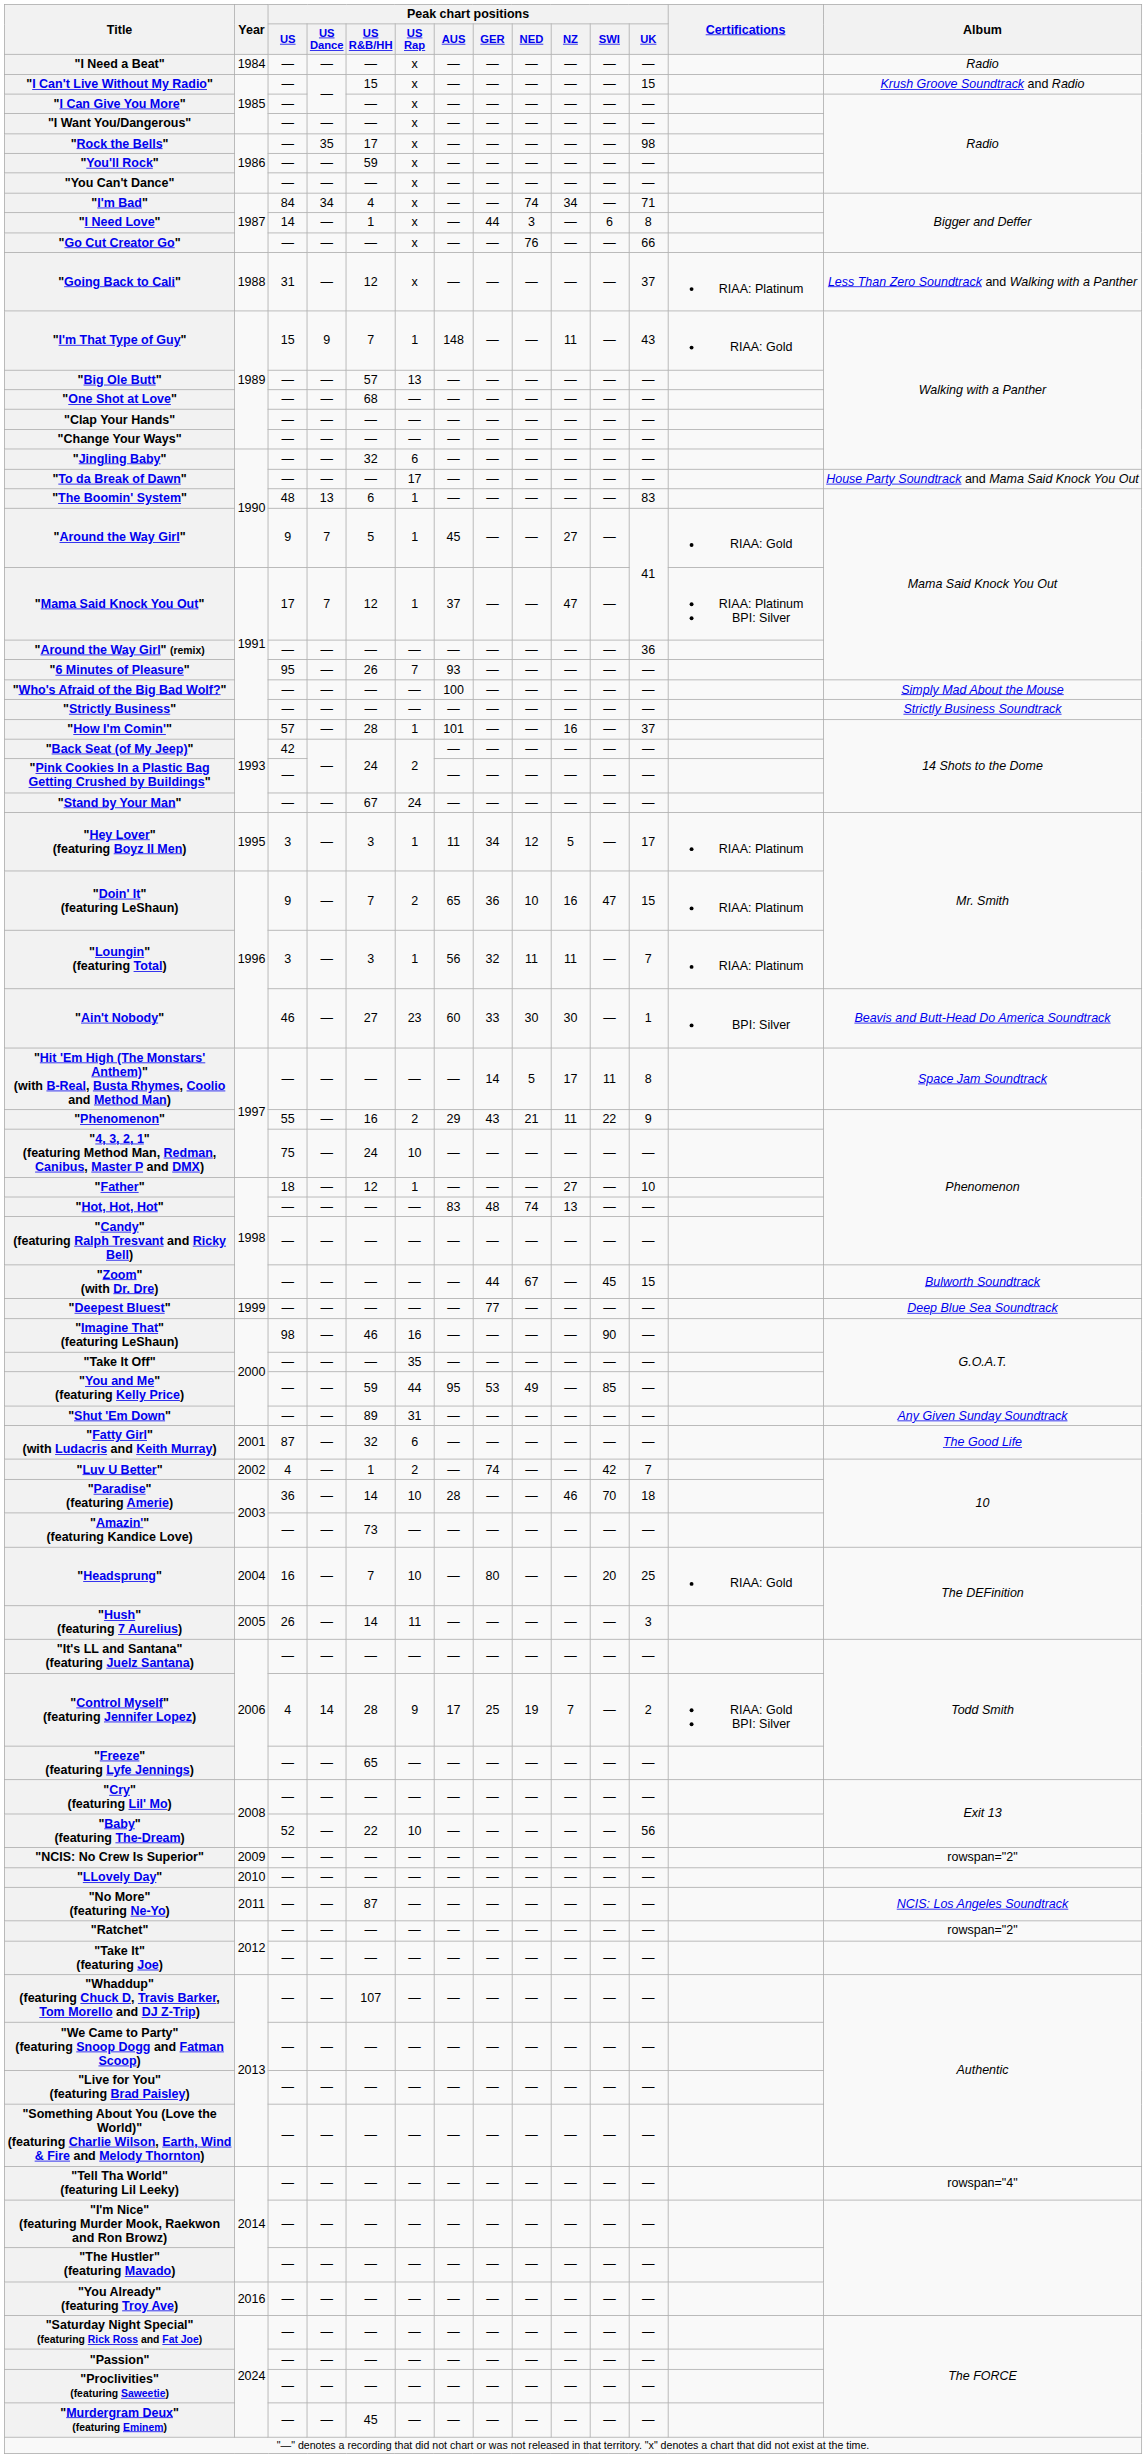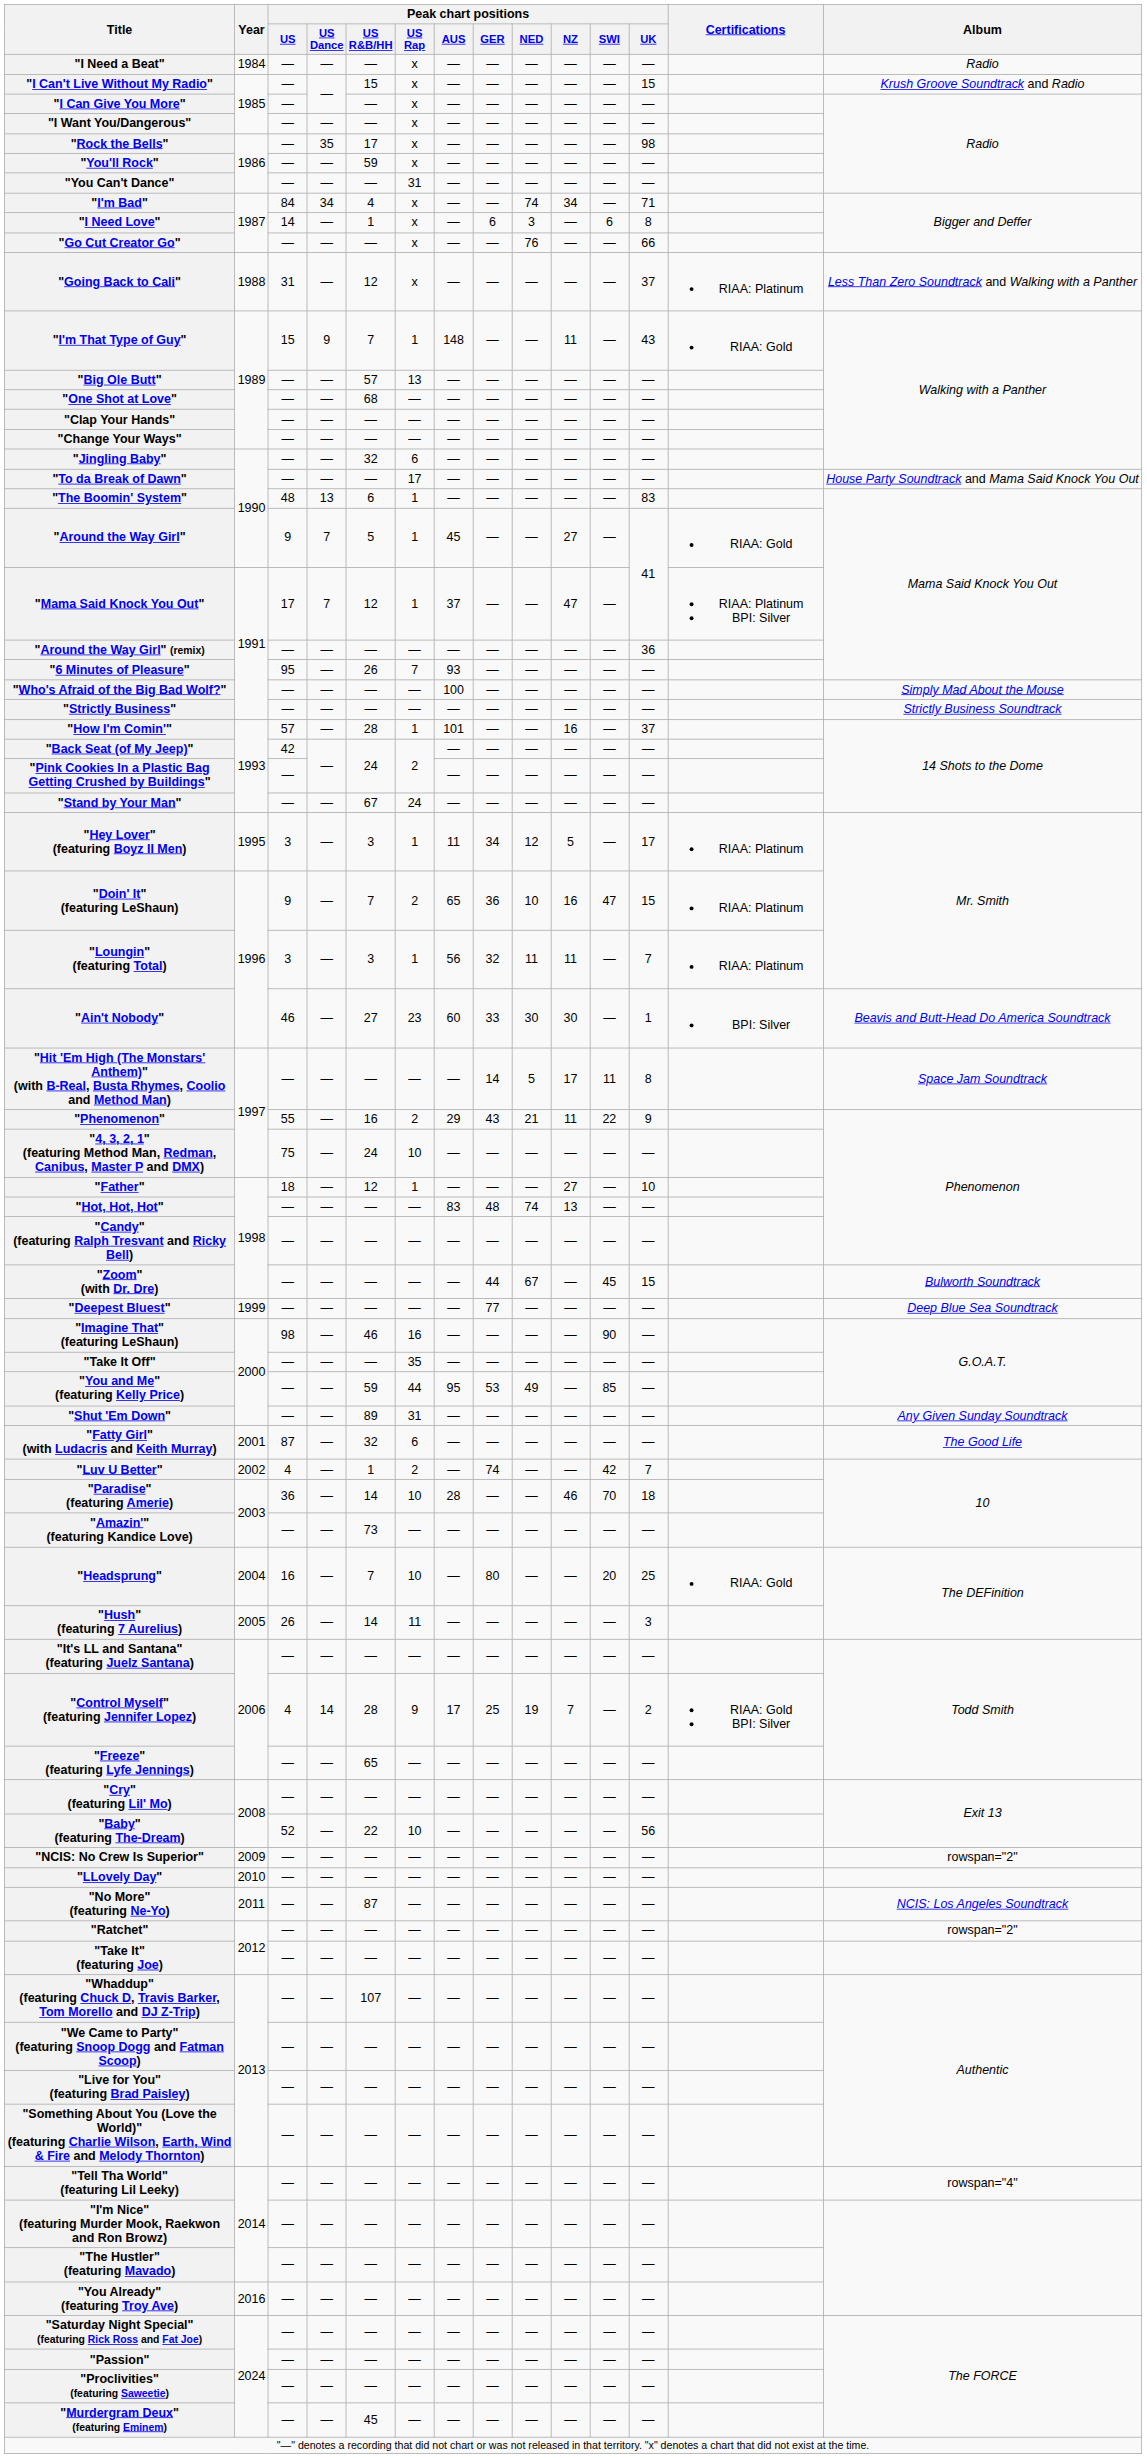(415, 183) x -> (415, 183) 31
(493, 222) 44 -> (493, 222) 6
